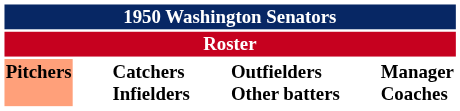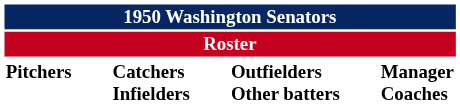(39, 71) lightsalmon background -> (39, 71) no background
